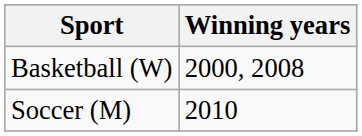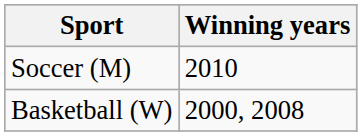rows swapped: (92, 67) <-> (71, 109)
